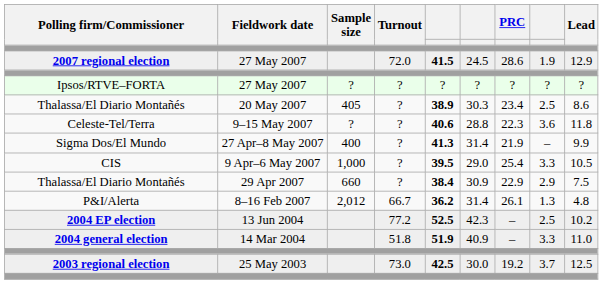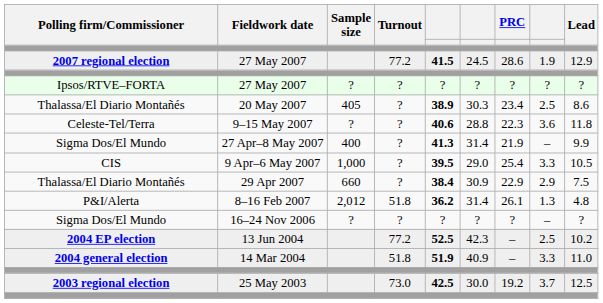(400, 60) 72.0 -> (400, 60) 77.2
(400, 200) 66.7 -> (400, 200) 51.8
+ row: (111, 219)
